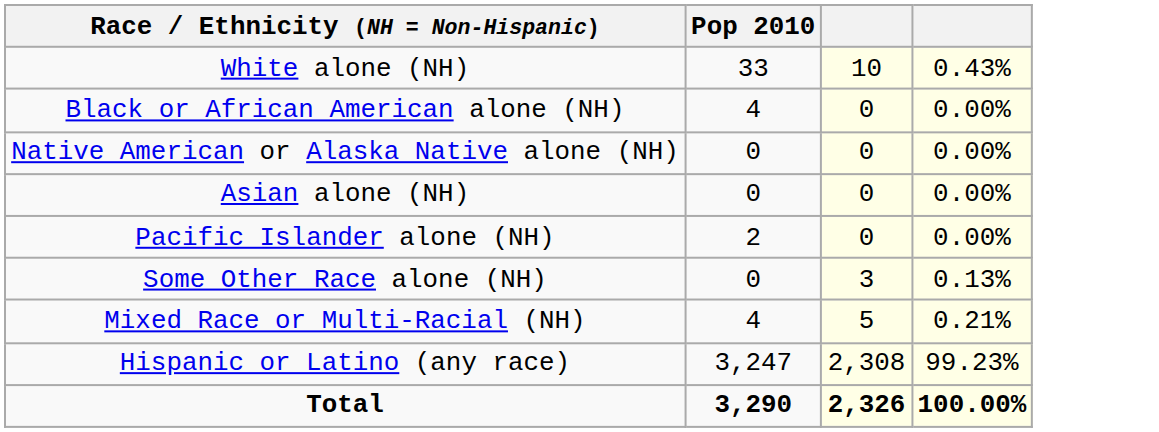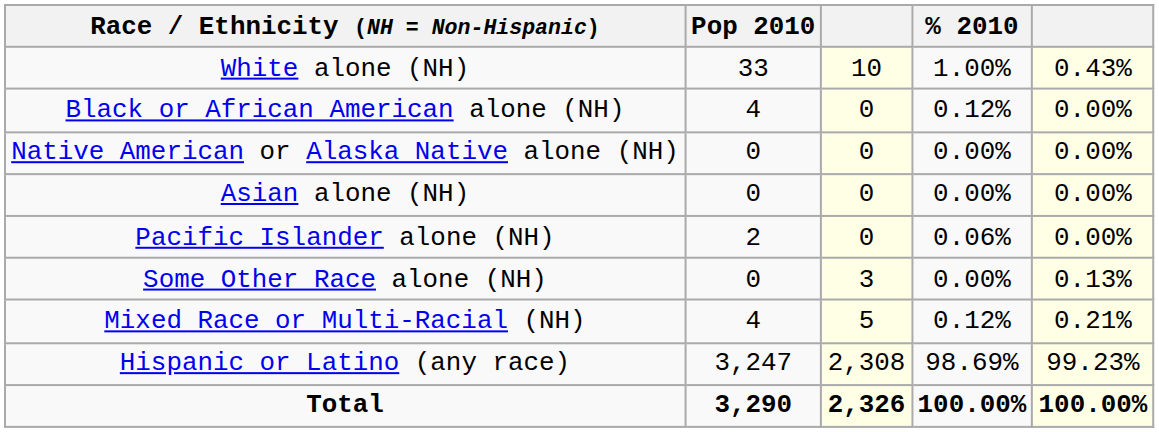+ column: (972, 26)
